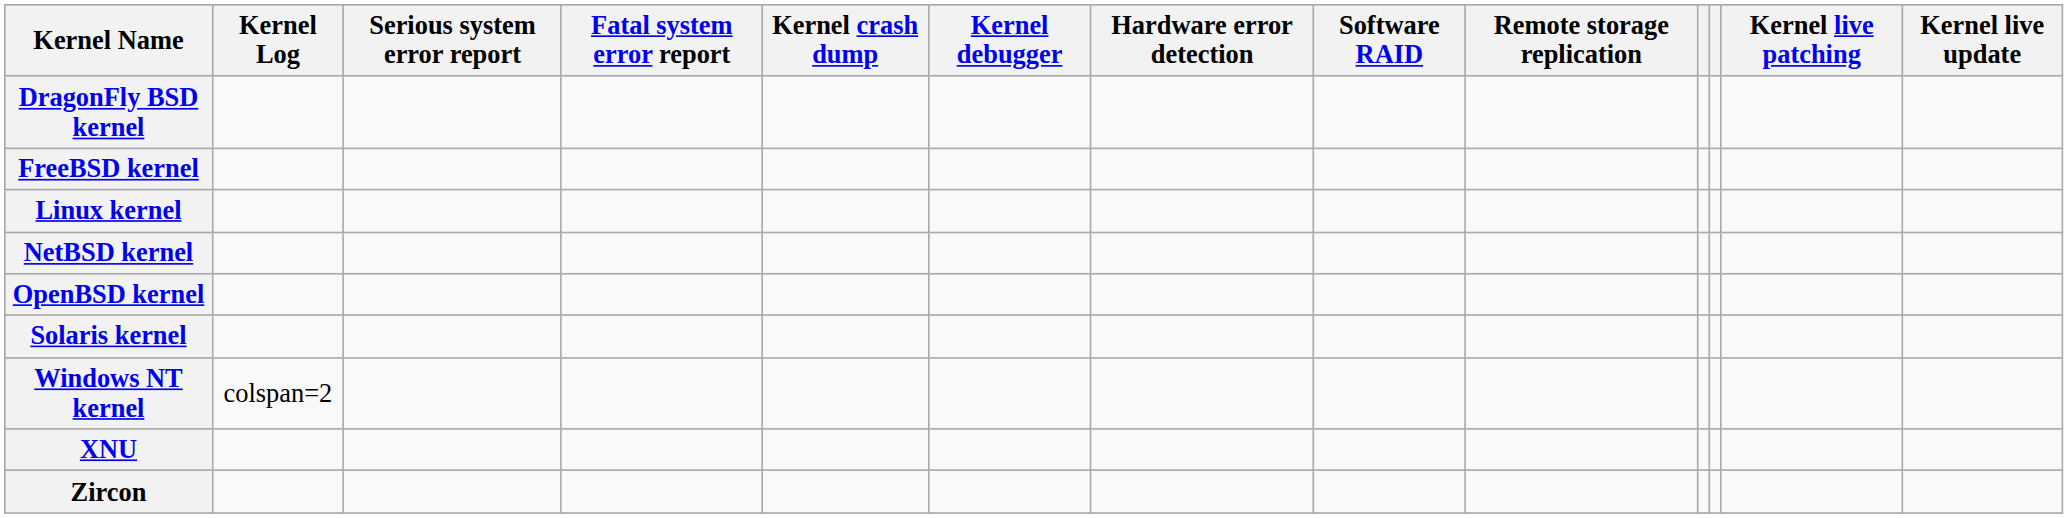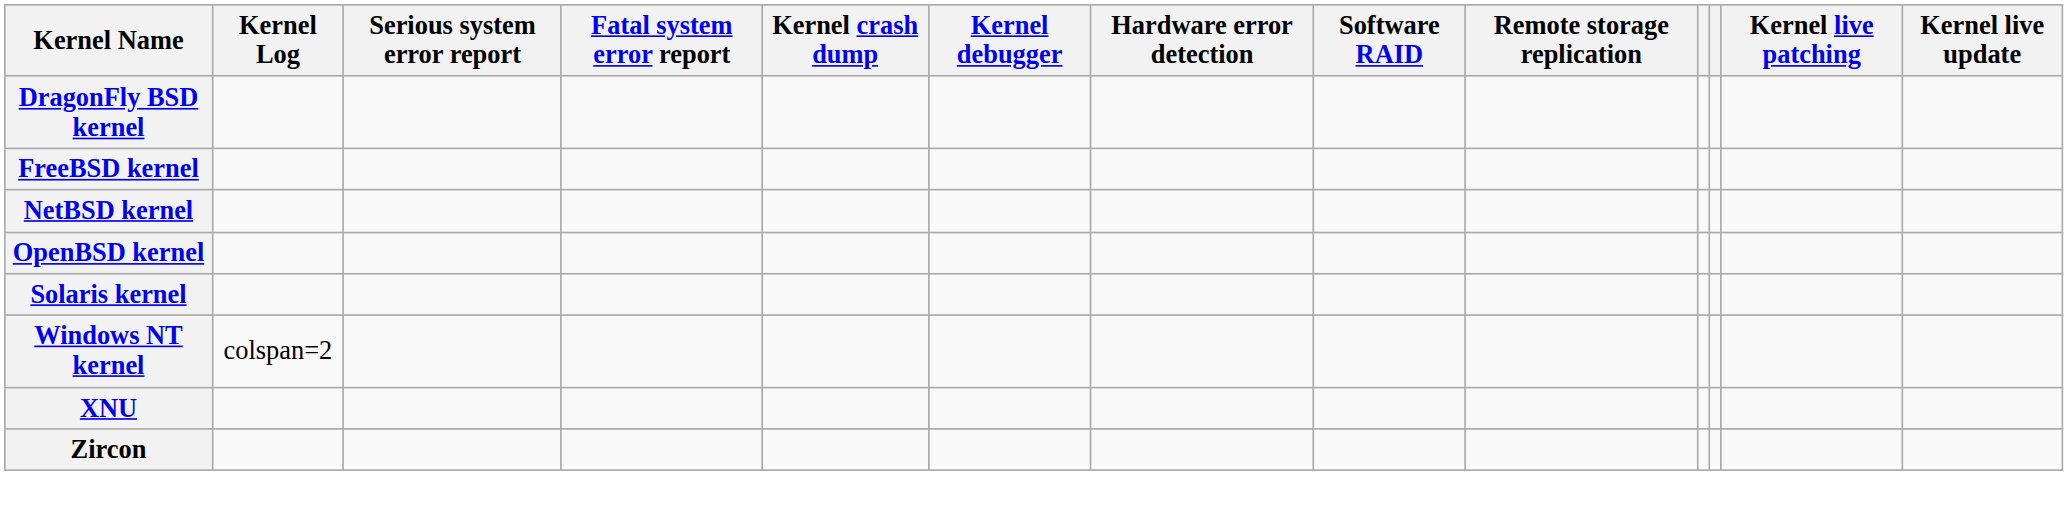- row: (108, 210)
